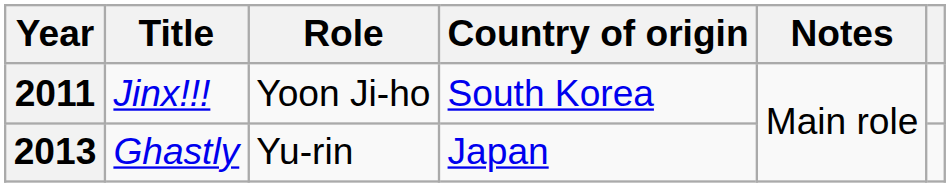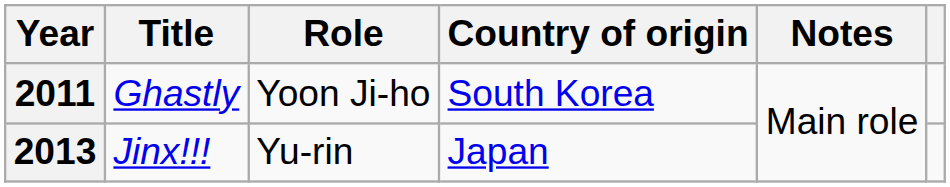(162, 92) Jinx!!! -> (176, 92) Ghastly
(176, 151) Ghastly -> (162, 151) Jinx!!!
